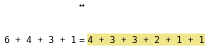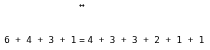(146, 40) khaki background -> (146, 40) no background
